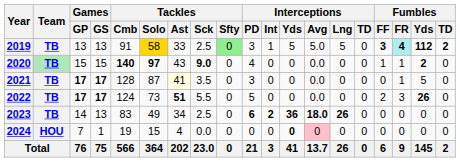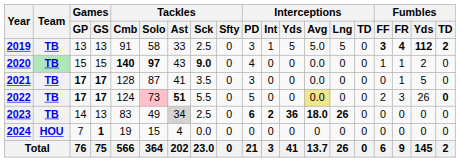(154, 47) gold background -> (154, 47) no background
(229, 47) lightgreen background -> (229, 47) no background
(402, 47) paleturquoise background -> (402, 47) no background
(424, 64) bold -> (424, 64) normal
(179, 81) lightyellow background -> (179, 81) no background
(154, 98) no background -> (154, 98) pink background
(317, 98) no background -> (317, 98) khaki background
(424, 98) bold -> (424, 98) normal
(445, 98) normal -> (445, 98) bold
(179, 115) no background -> (179, 115) lightgrey background
(101, 132) normal -> (101, 132) bold
(292, 132) bold -> (292, 132) normal
(317, 132) pink background -> (317, 132) no background
